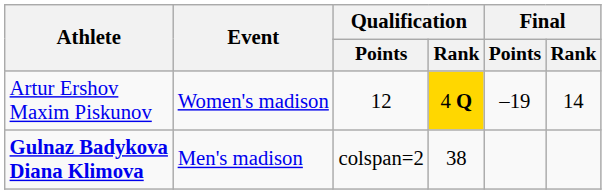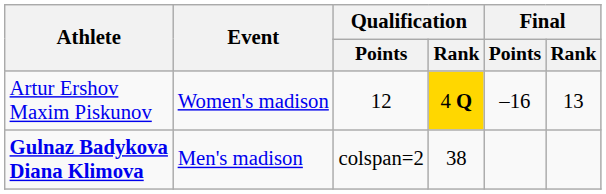(515, 100) –19 -> (515, 100) –16
(573, 100) 14 -> (573, 100) 13
